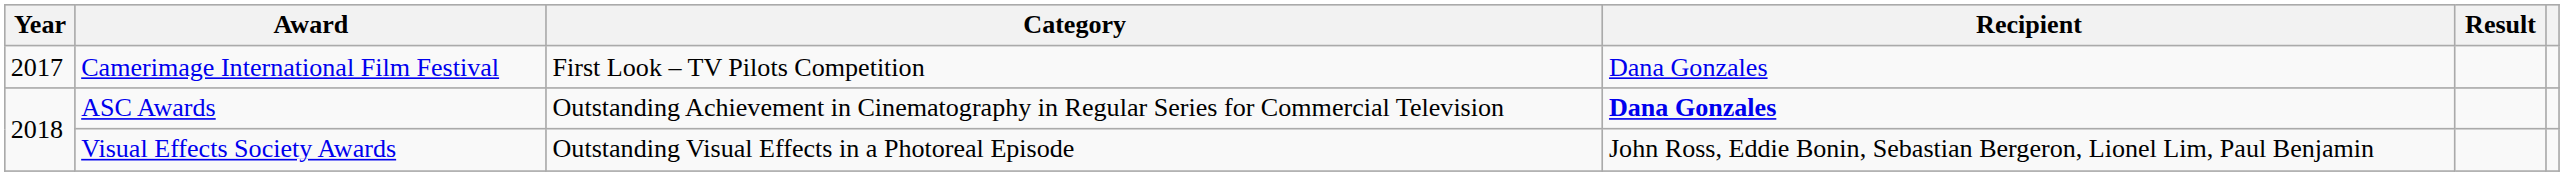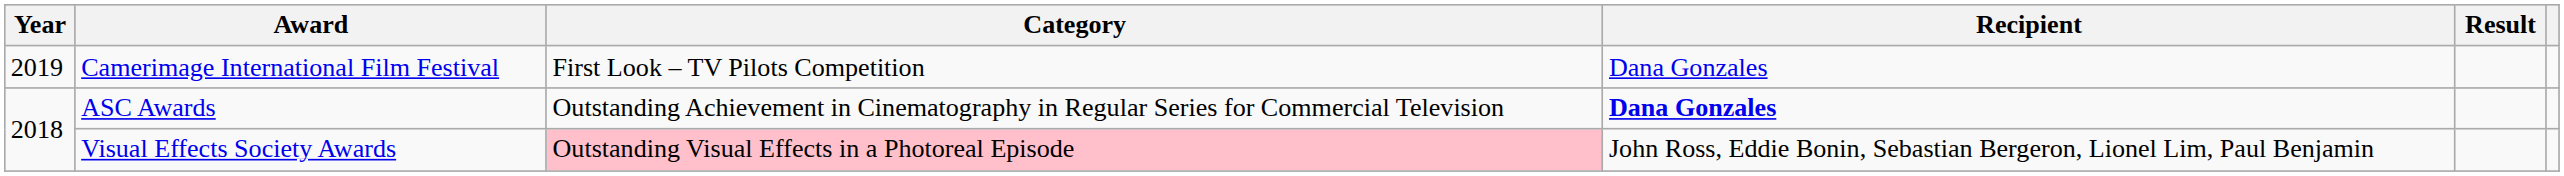(37, 66) 2017 -> (37, 66) 2019
(813, 149) no background -> (813, 149) pink background
